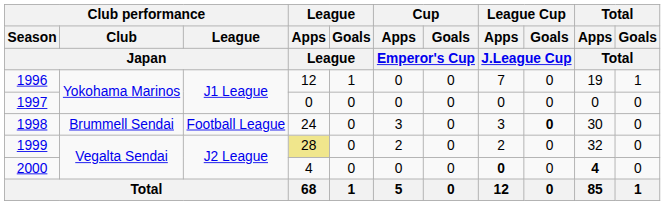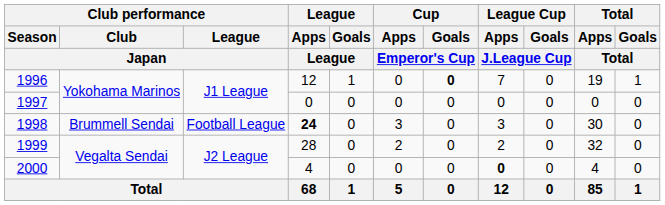(451, 80) normal -> (451, 80) bold
(309, 124) normal -> (309, 124) bold
(549, 124) bold -> (549, 124) normal
(309, 146) khaki background -> (309, 146) no background
(595, 168) bold -> (595, 168) normal
